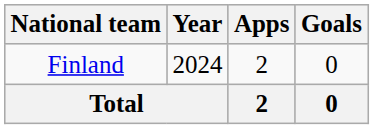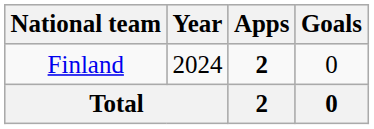(262, 63) normal -> (262, 63) bold
